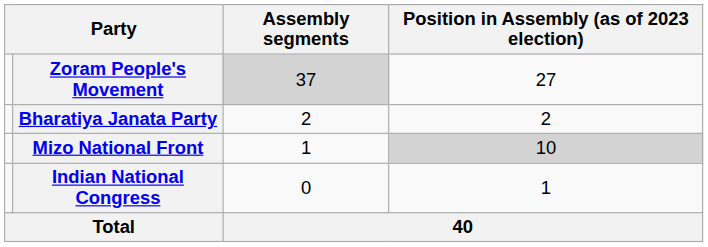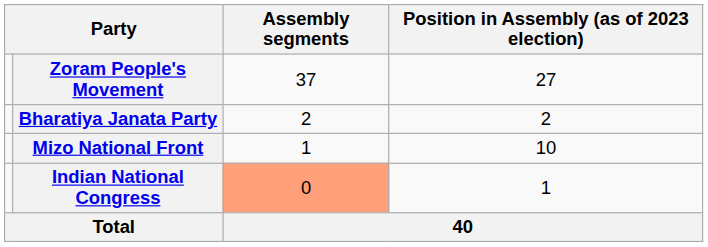(306, 79) lightgrey background -> (306, 79) no background
(546, 148) lightgrey background -> (546, 148) no background
(306, 187) no background -> (306, 187) lightsalmon background
